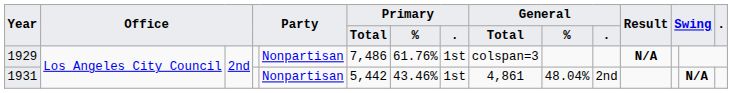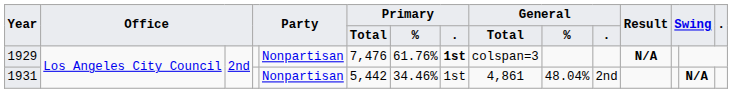(368, 56) 7,486 -> (368, 56) 7,476
(455, 56) normal -> (455, 56) bold
(415, 77) 43.46% -> (415, 77) 34.46%
